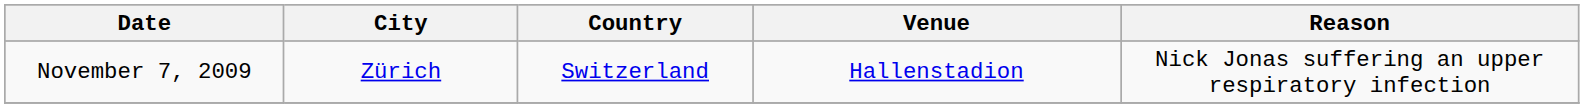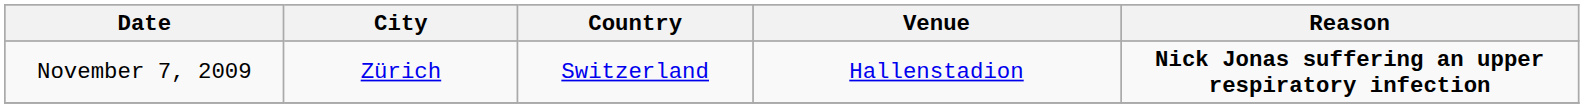(1350, 72) normal -> (1350, 72) bold
